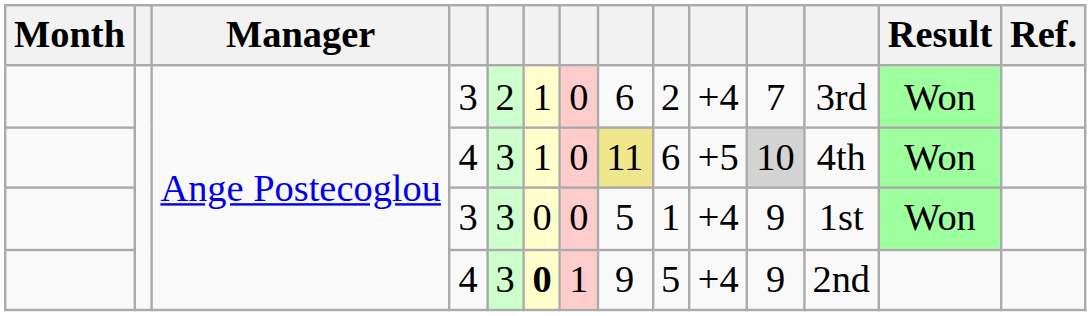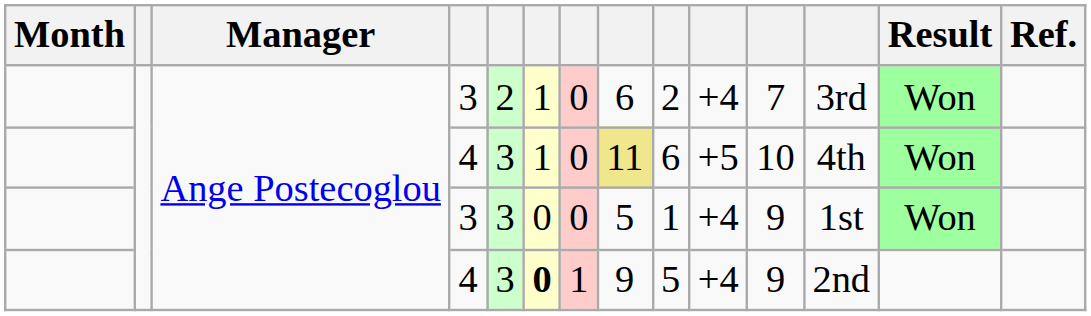(776, 156) lightgrey background -> (776, 156) no background
